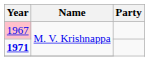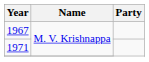(18, 30) pink background -> (18, 30) no background
(18, 47) bold -> (18, 47) normal
